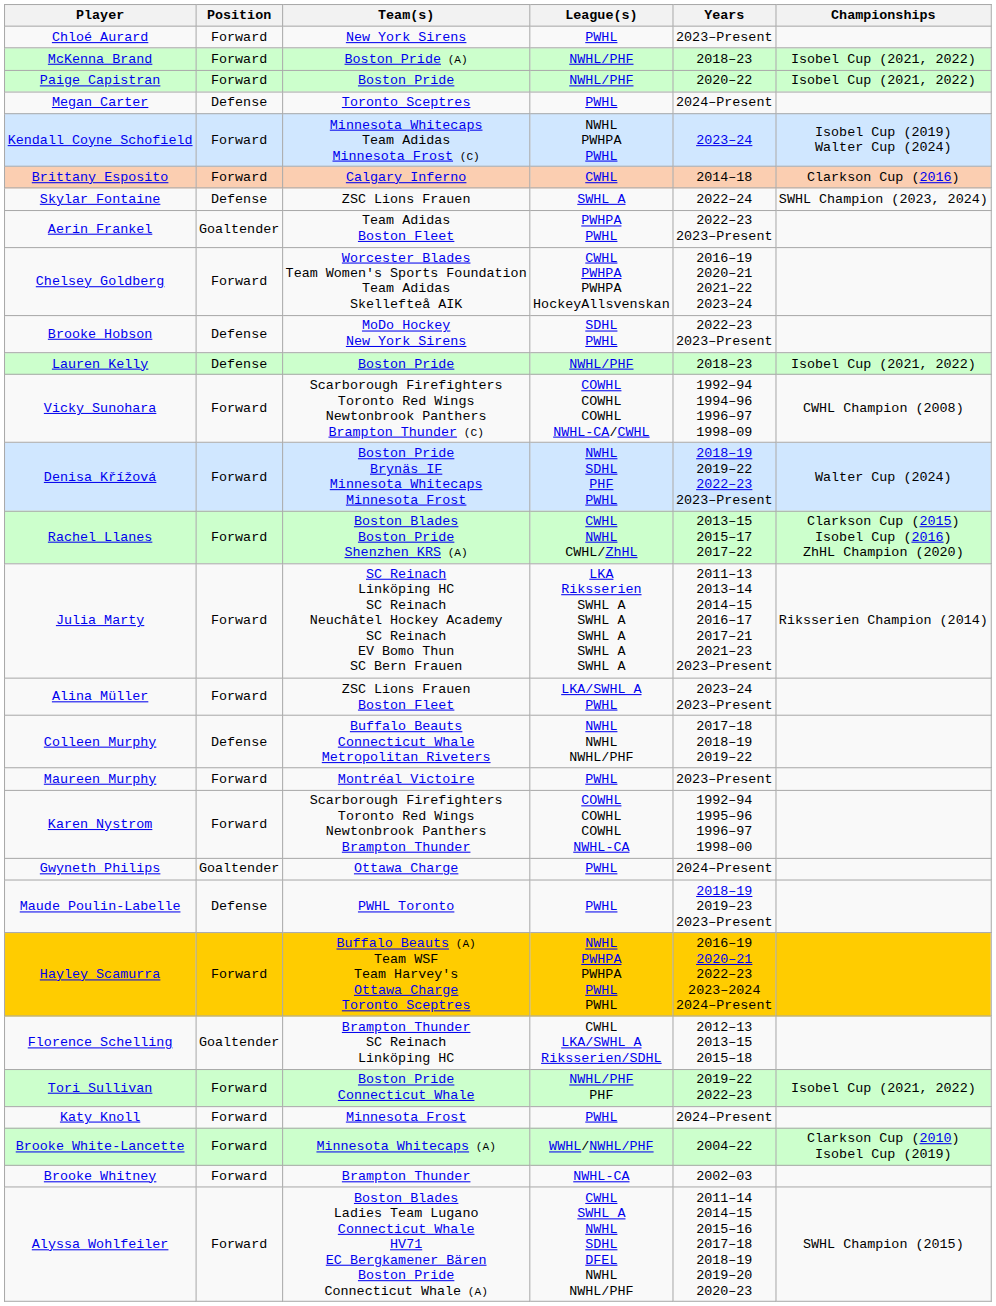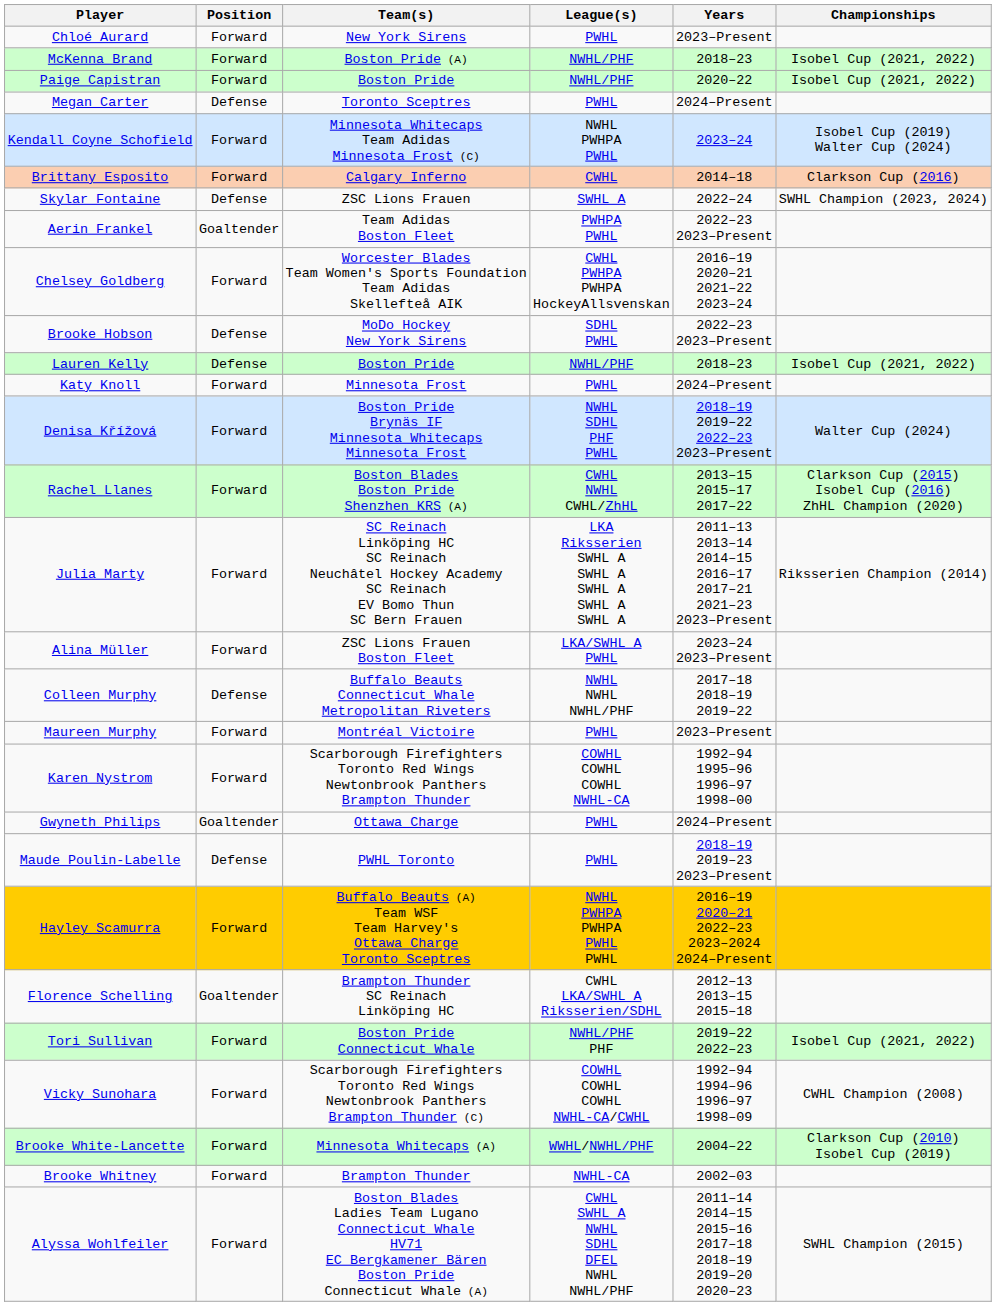rows swapped: (100, 1117) <-> (100, 409)
